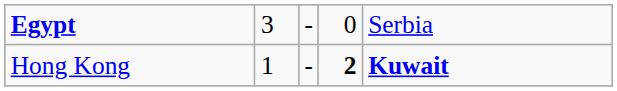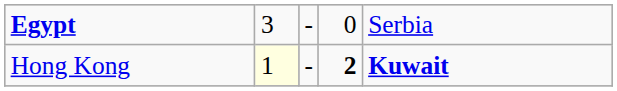(267, 65) no background -> (267, 65) lightyellow background
